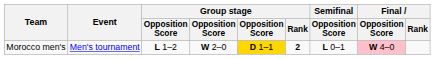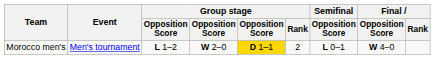(298, 48) bold -> (298, 48) normal
(382, 48) pink background -> (382, 48) no background
